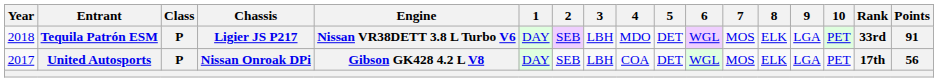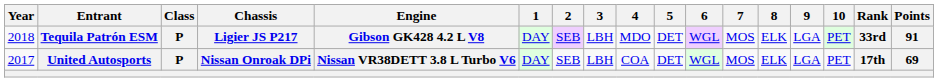(416, 37) Nissan VR38DETT 3.8 L Turbo V6 -> (416, 37) Gibson GK428 4.2 L V8
(416, 59) Gibson GK428 4.2 L V8 -> (416, 59) Nissan VR38DETT 3.8 L Turbo V6
(912, 59) 56 -> (912, 59) 69
